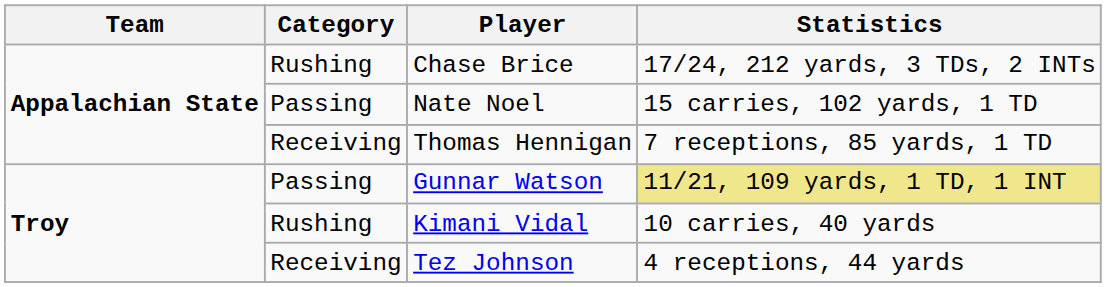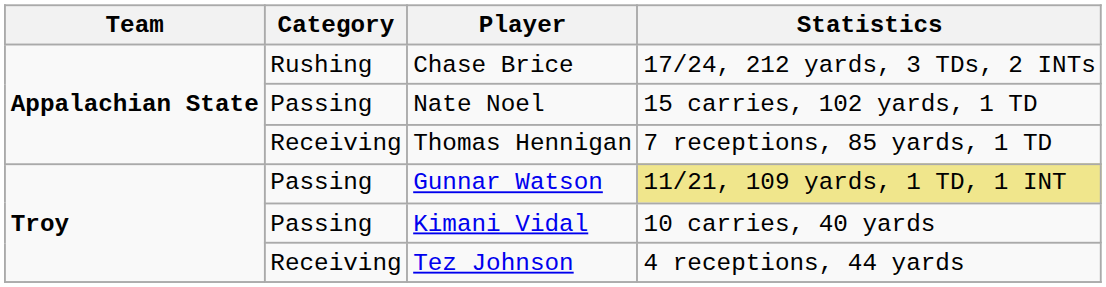(321, 223) Rushing -> (321, 223) Passing
